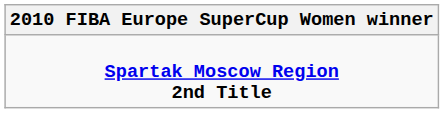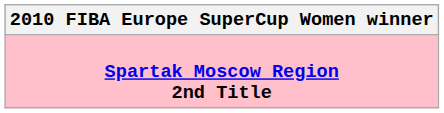(222, 82) no background -> (222, 82) pink background
